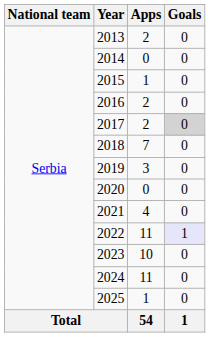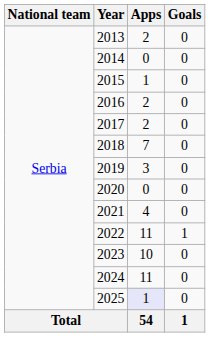(185, 124) lightgrey background -> (185, 124) no background
(185, 233) lavender background -> (185, 233) no background
(146, 299) no background -> (146, 299) lavender background
